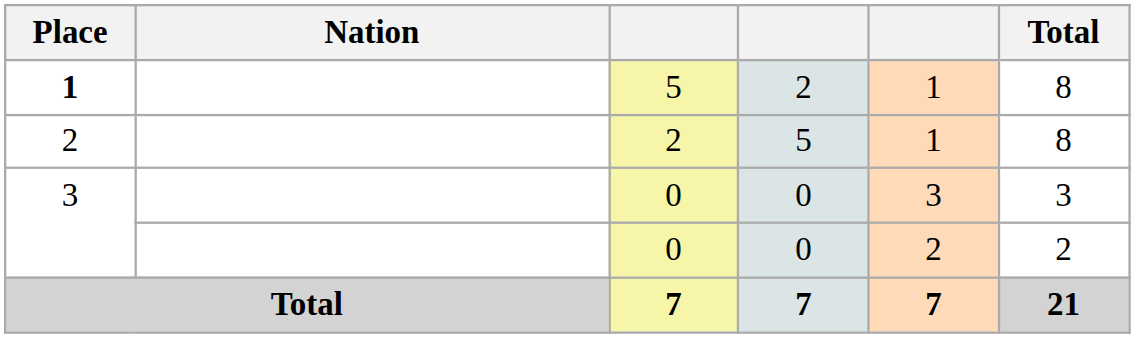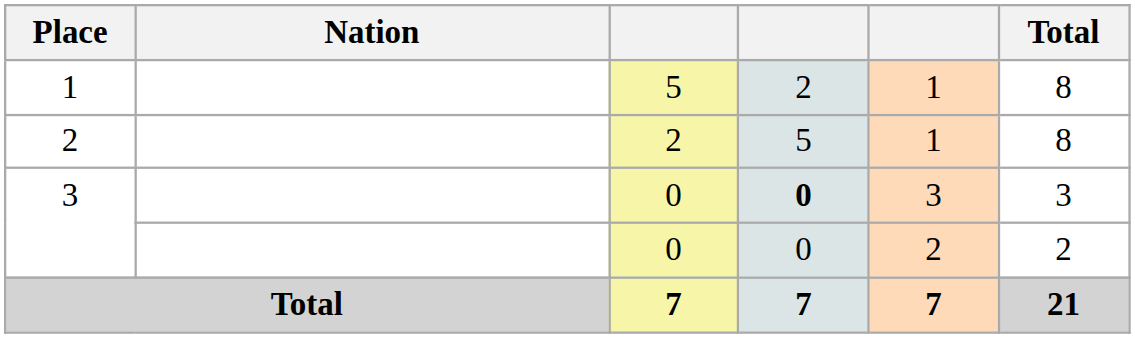(70, 86) bold -> (70, 86) normal
(803, 195) normal -> (803, 195) bold
